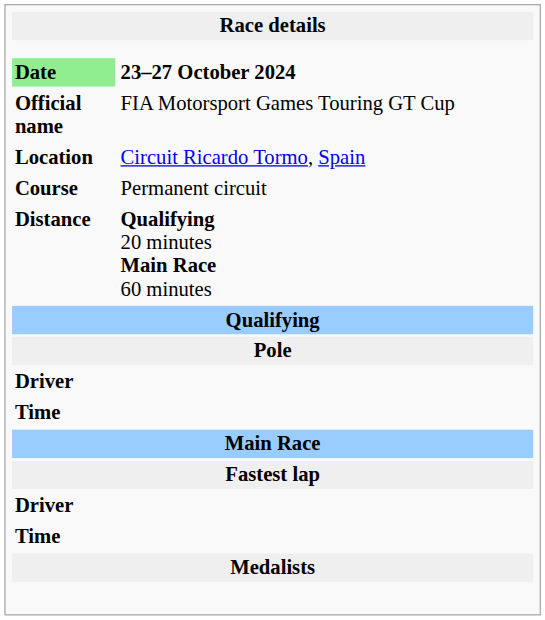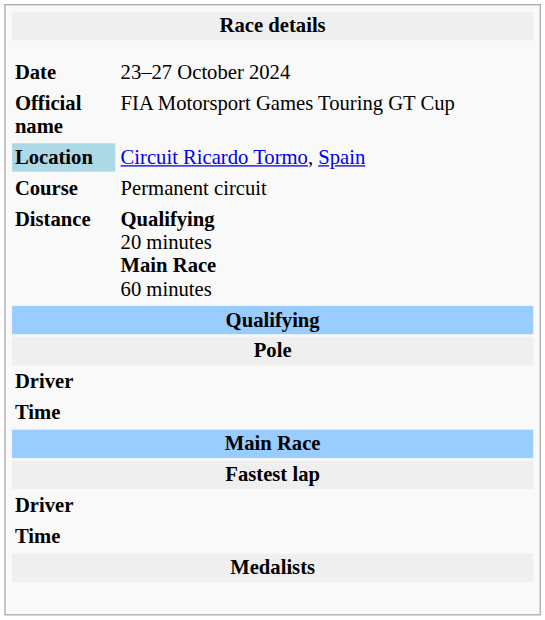(36, 72) lightgreen background -> (36, 72) no background
(208, 72) bold -> (205, 72) normal
(54, 157) no background -> (54, 157) lightblue background
